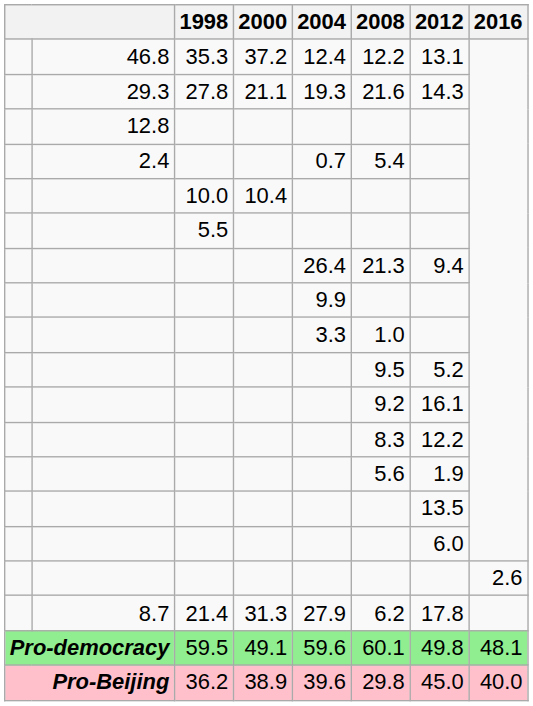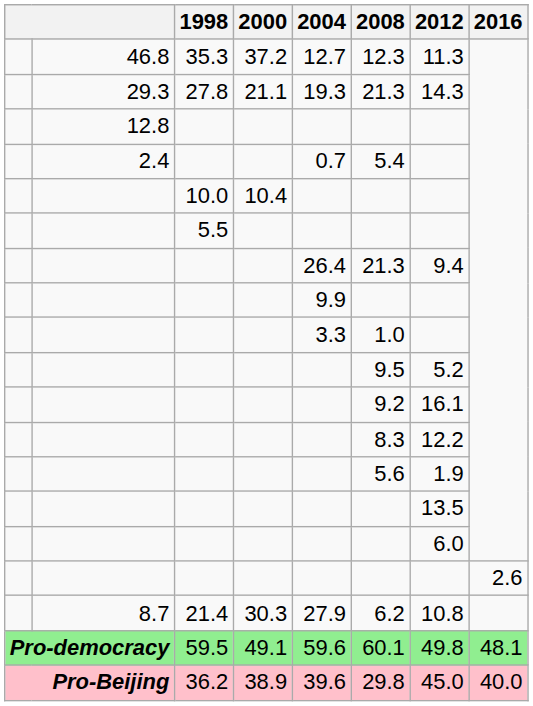(325, 56) 12.4 -> (325, 56) 12.7
(383, 56) 12.2 -> (383, 56) 12.3
(442, 56) 13.1 -> (443, 56) 11.3
(383, 91) 21.6 -> (383, 91) 21.3
(266, 612) 31.3 -> (266, 612) 30.3
(442, 612) 17.8 -> (442, 612) 10.8
